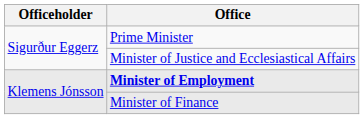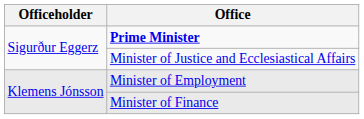(151, 37) normal -> (155, 37) bold
(182, 80) bold -> (178, 80) normal
